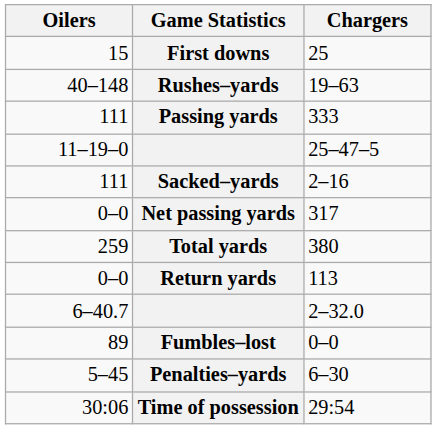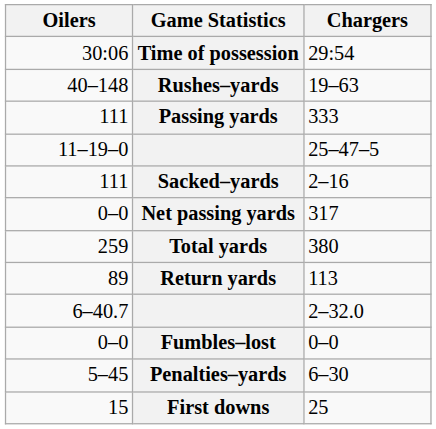rows swapped: (218, 52) <-> (218, 407)
(113, 278) 0–0 -> (118, 278) 89
(118, 342) 89 -> (113, 342) 0–0
